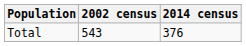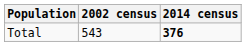(173, 32) normal -> (173, 32) bold
